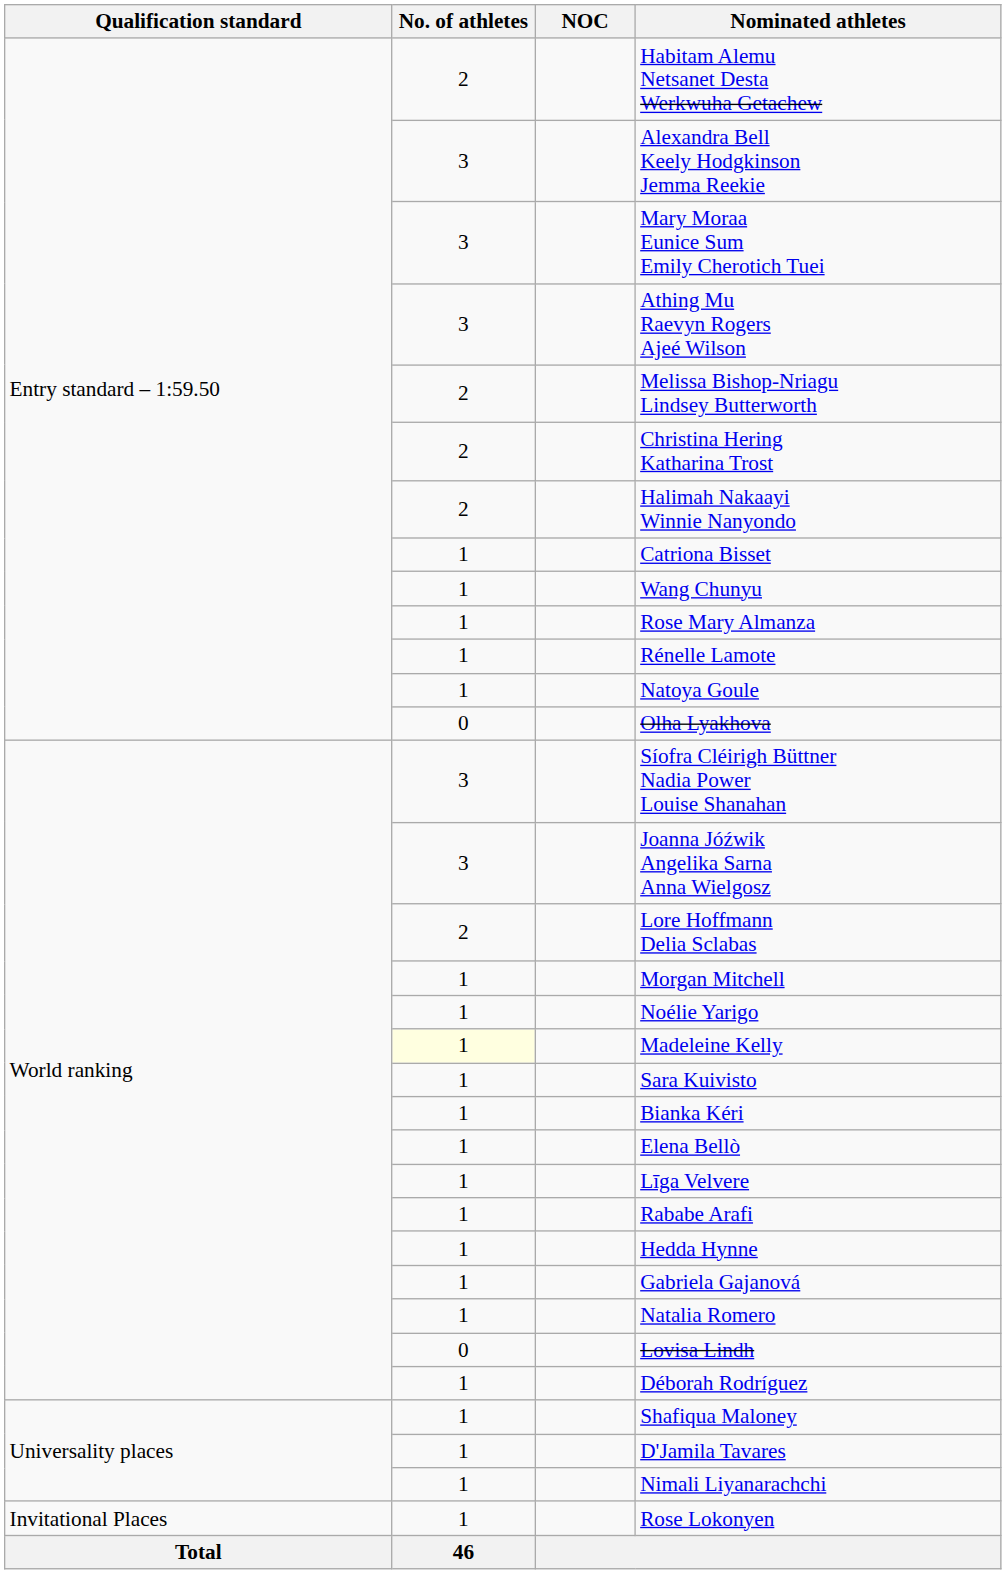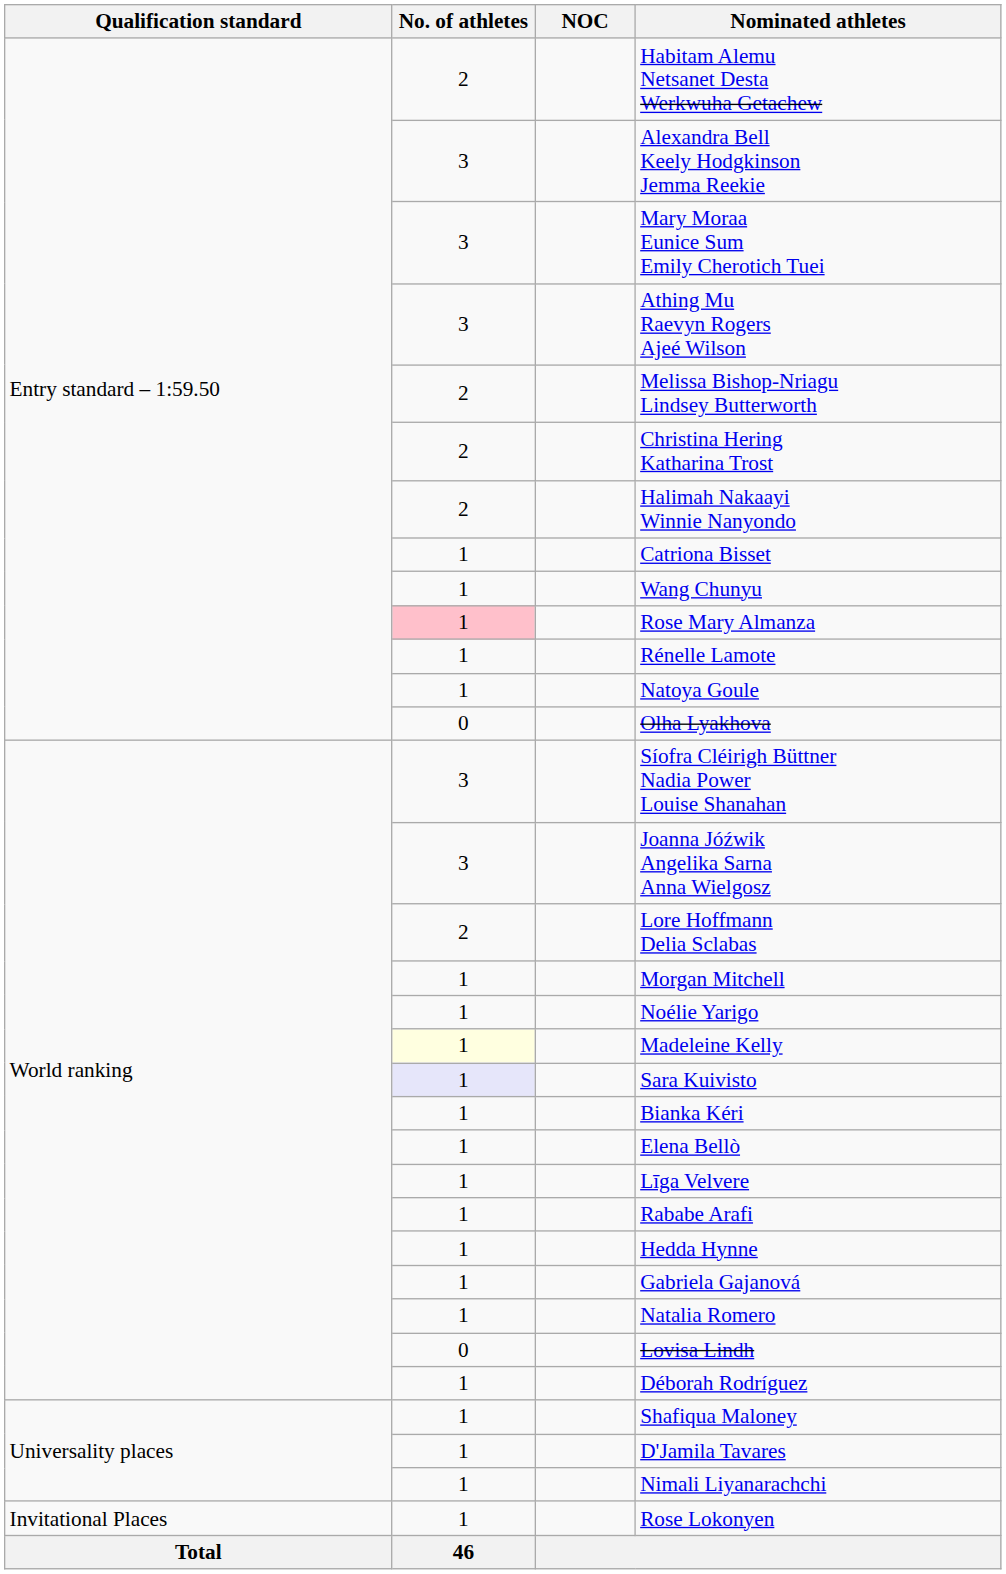(463, 622) no background -> (463, 622) pink background
(463, 1079) no background -> (463, 1079) lavender background
